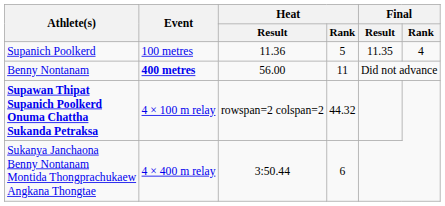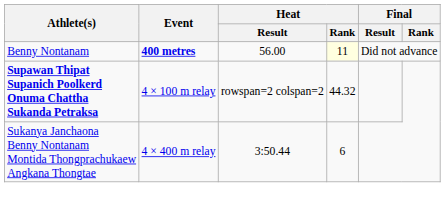- row: (51, 51)
(342, 71) no background -> (342, 51) lightyellow background
